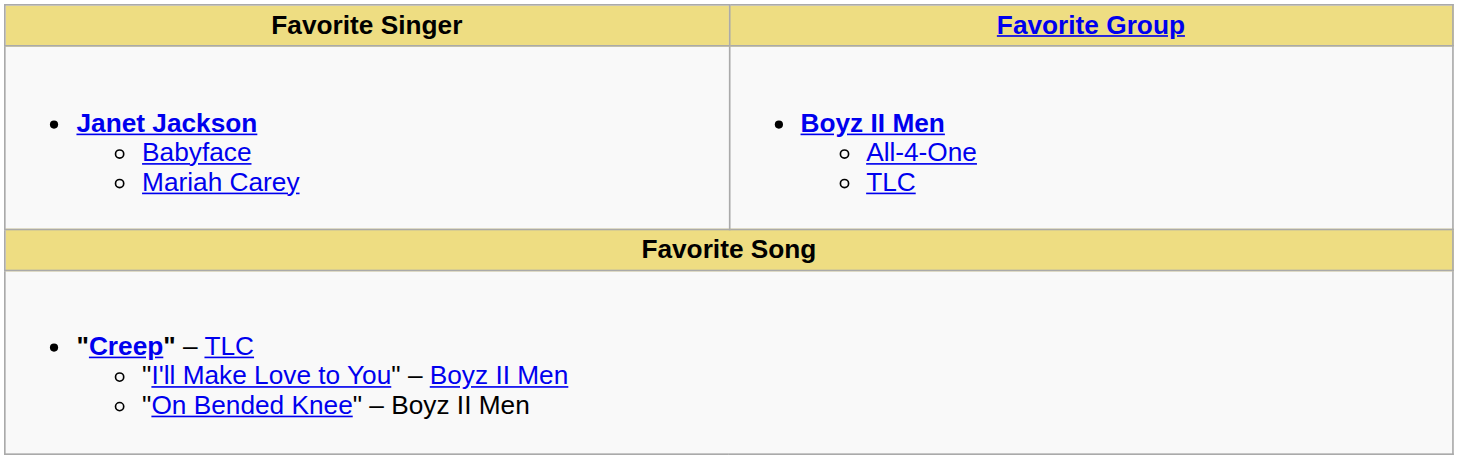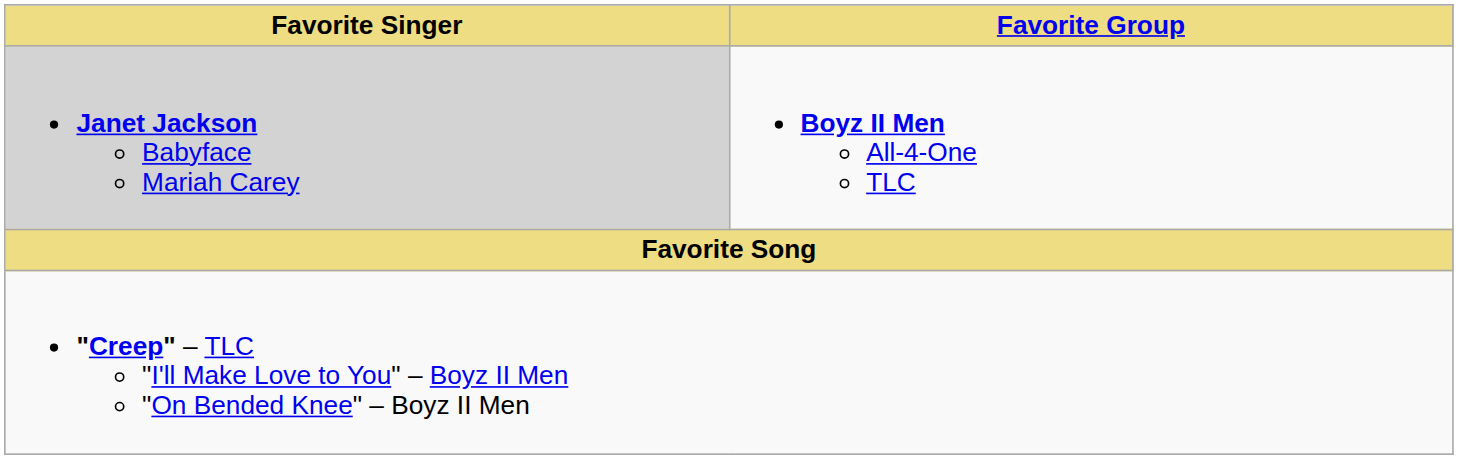(367, 153) no background -> (367, 153) lightgrey background
